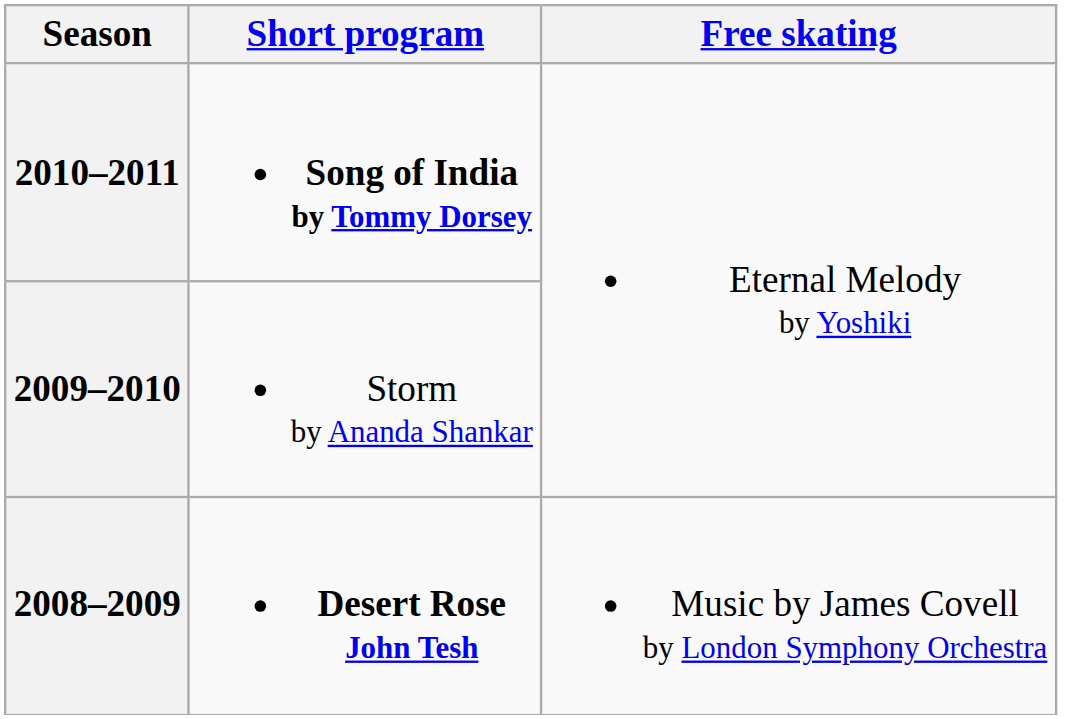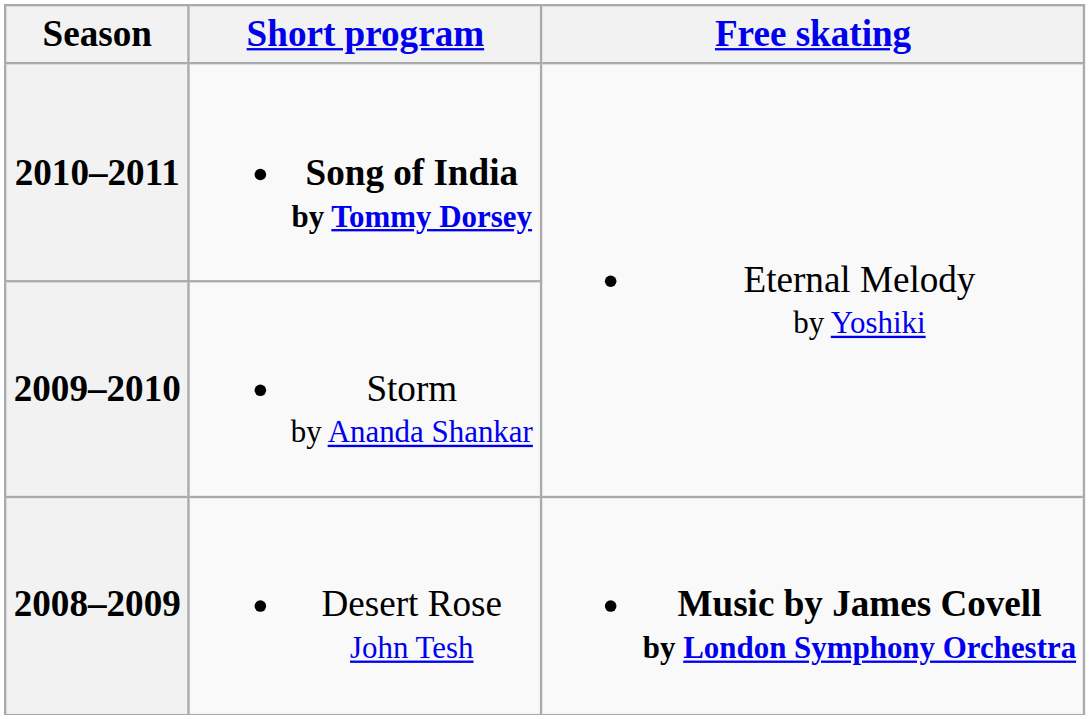(365, 626) bold -> (365, 626) normal
(799, 626) normal -> (813, 626) bold
